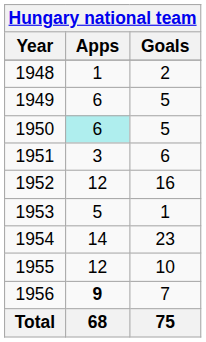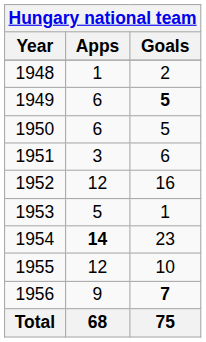(165, 101) normal -> (165, 101) bold
(97, 128) paleturquoise background -> (97, 128) no background
(97, 239) normal -> (97, 239) bold
(97, 294) bold -> (97, 294) normal
(165, 294) normal -> (165, 294) bold
